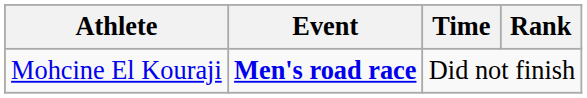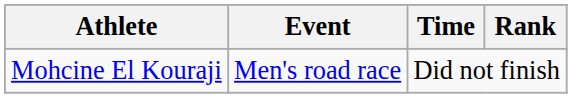(325, 70) bold -> (318, 70) normal
